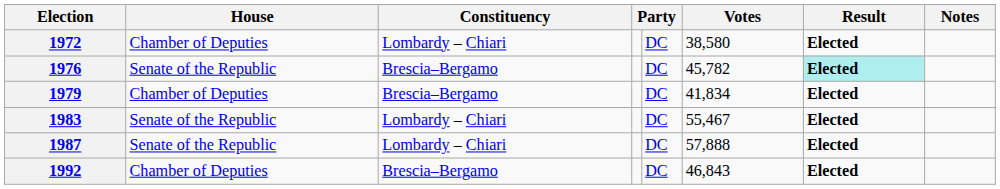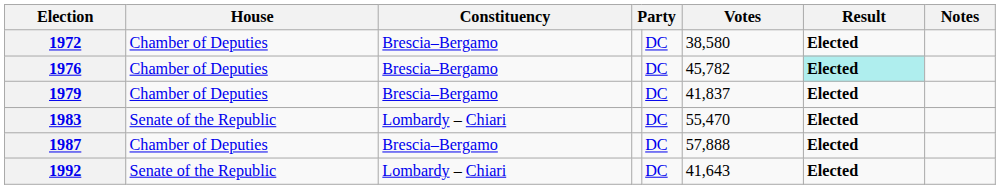(444, 42) Lombardy – Chiari -> (440, 42) Brescia–Bergamo
(203, 68) Senate of the Republic -> (199, 68) Chamber of Deputies
(708, 94) 41,834 -> (708, 94) 41,837
(708, 119) 55,467 -> (708, 119) 55,470
(203, 145) Senate of the Republic -> (199, 145) Chamber of Deputies
(444, 145) Lombardy – Chiari -> (440, 145) Brescia–Bergamo
(199, 171) Chamber of Deputies -> (203, 171) Senate of the Republic
(440, 171) Brescia–Bergamo -> (444, 171) Lombardy – Chiari
(708, 171) 46,843 -> (708, 171) 41,643
